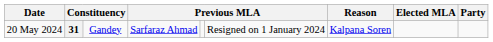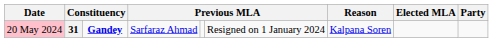(34, 29) no background -> (34, 29) pink background
(105, 29) normal -> (105, 29) bold
